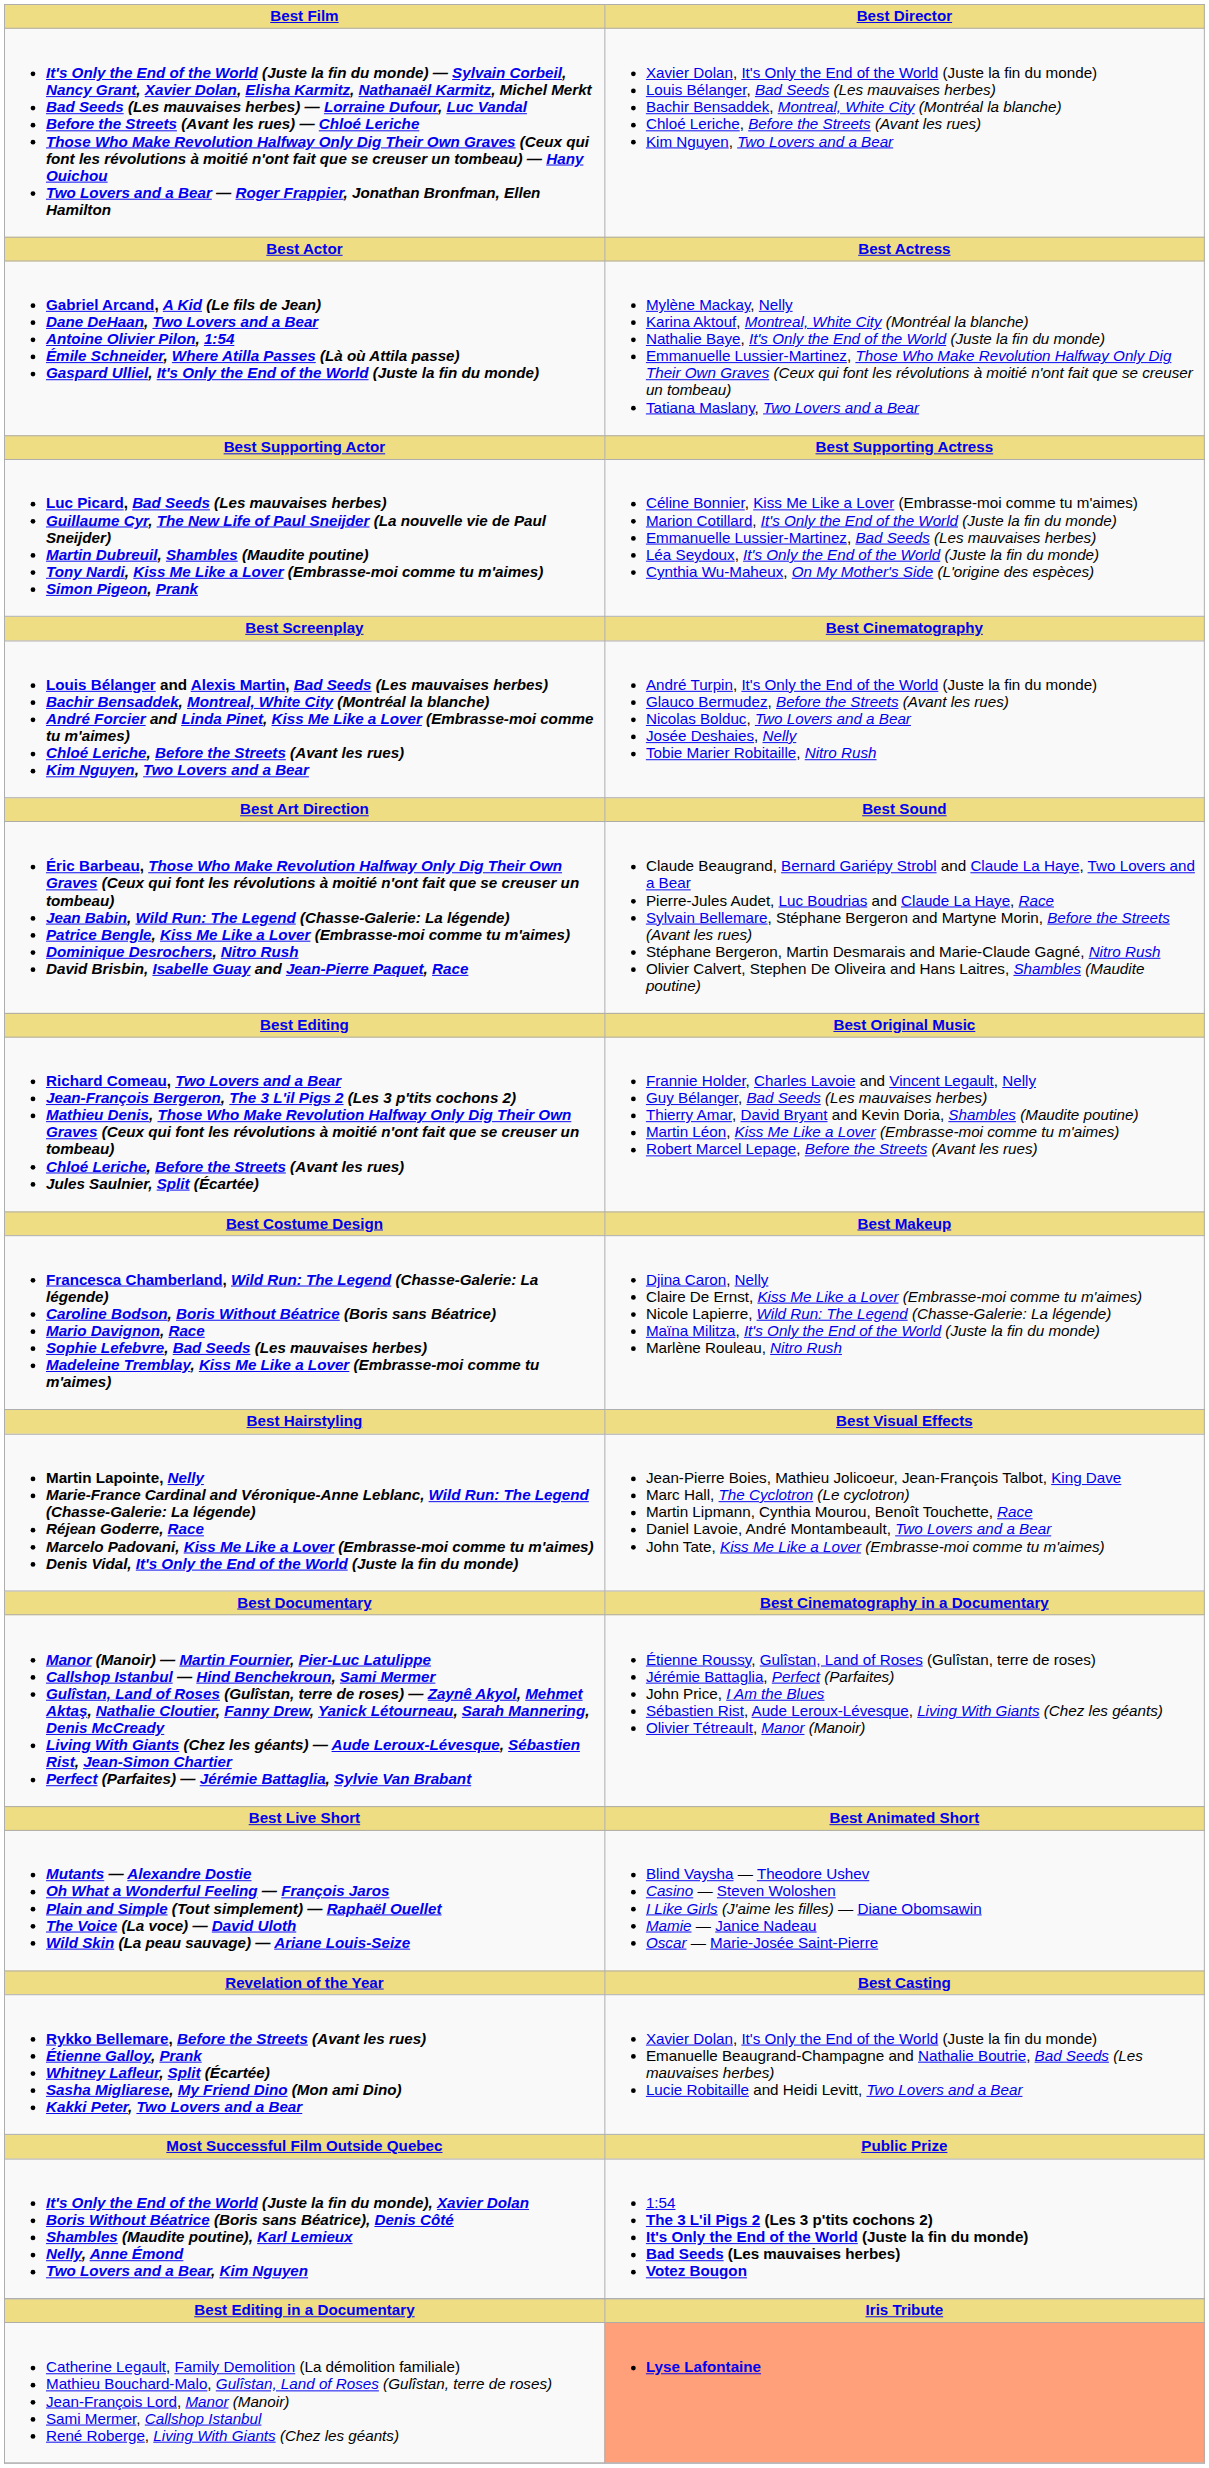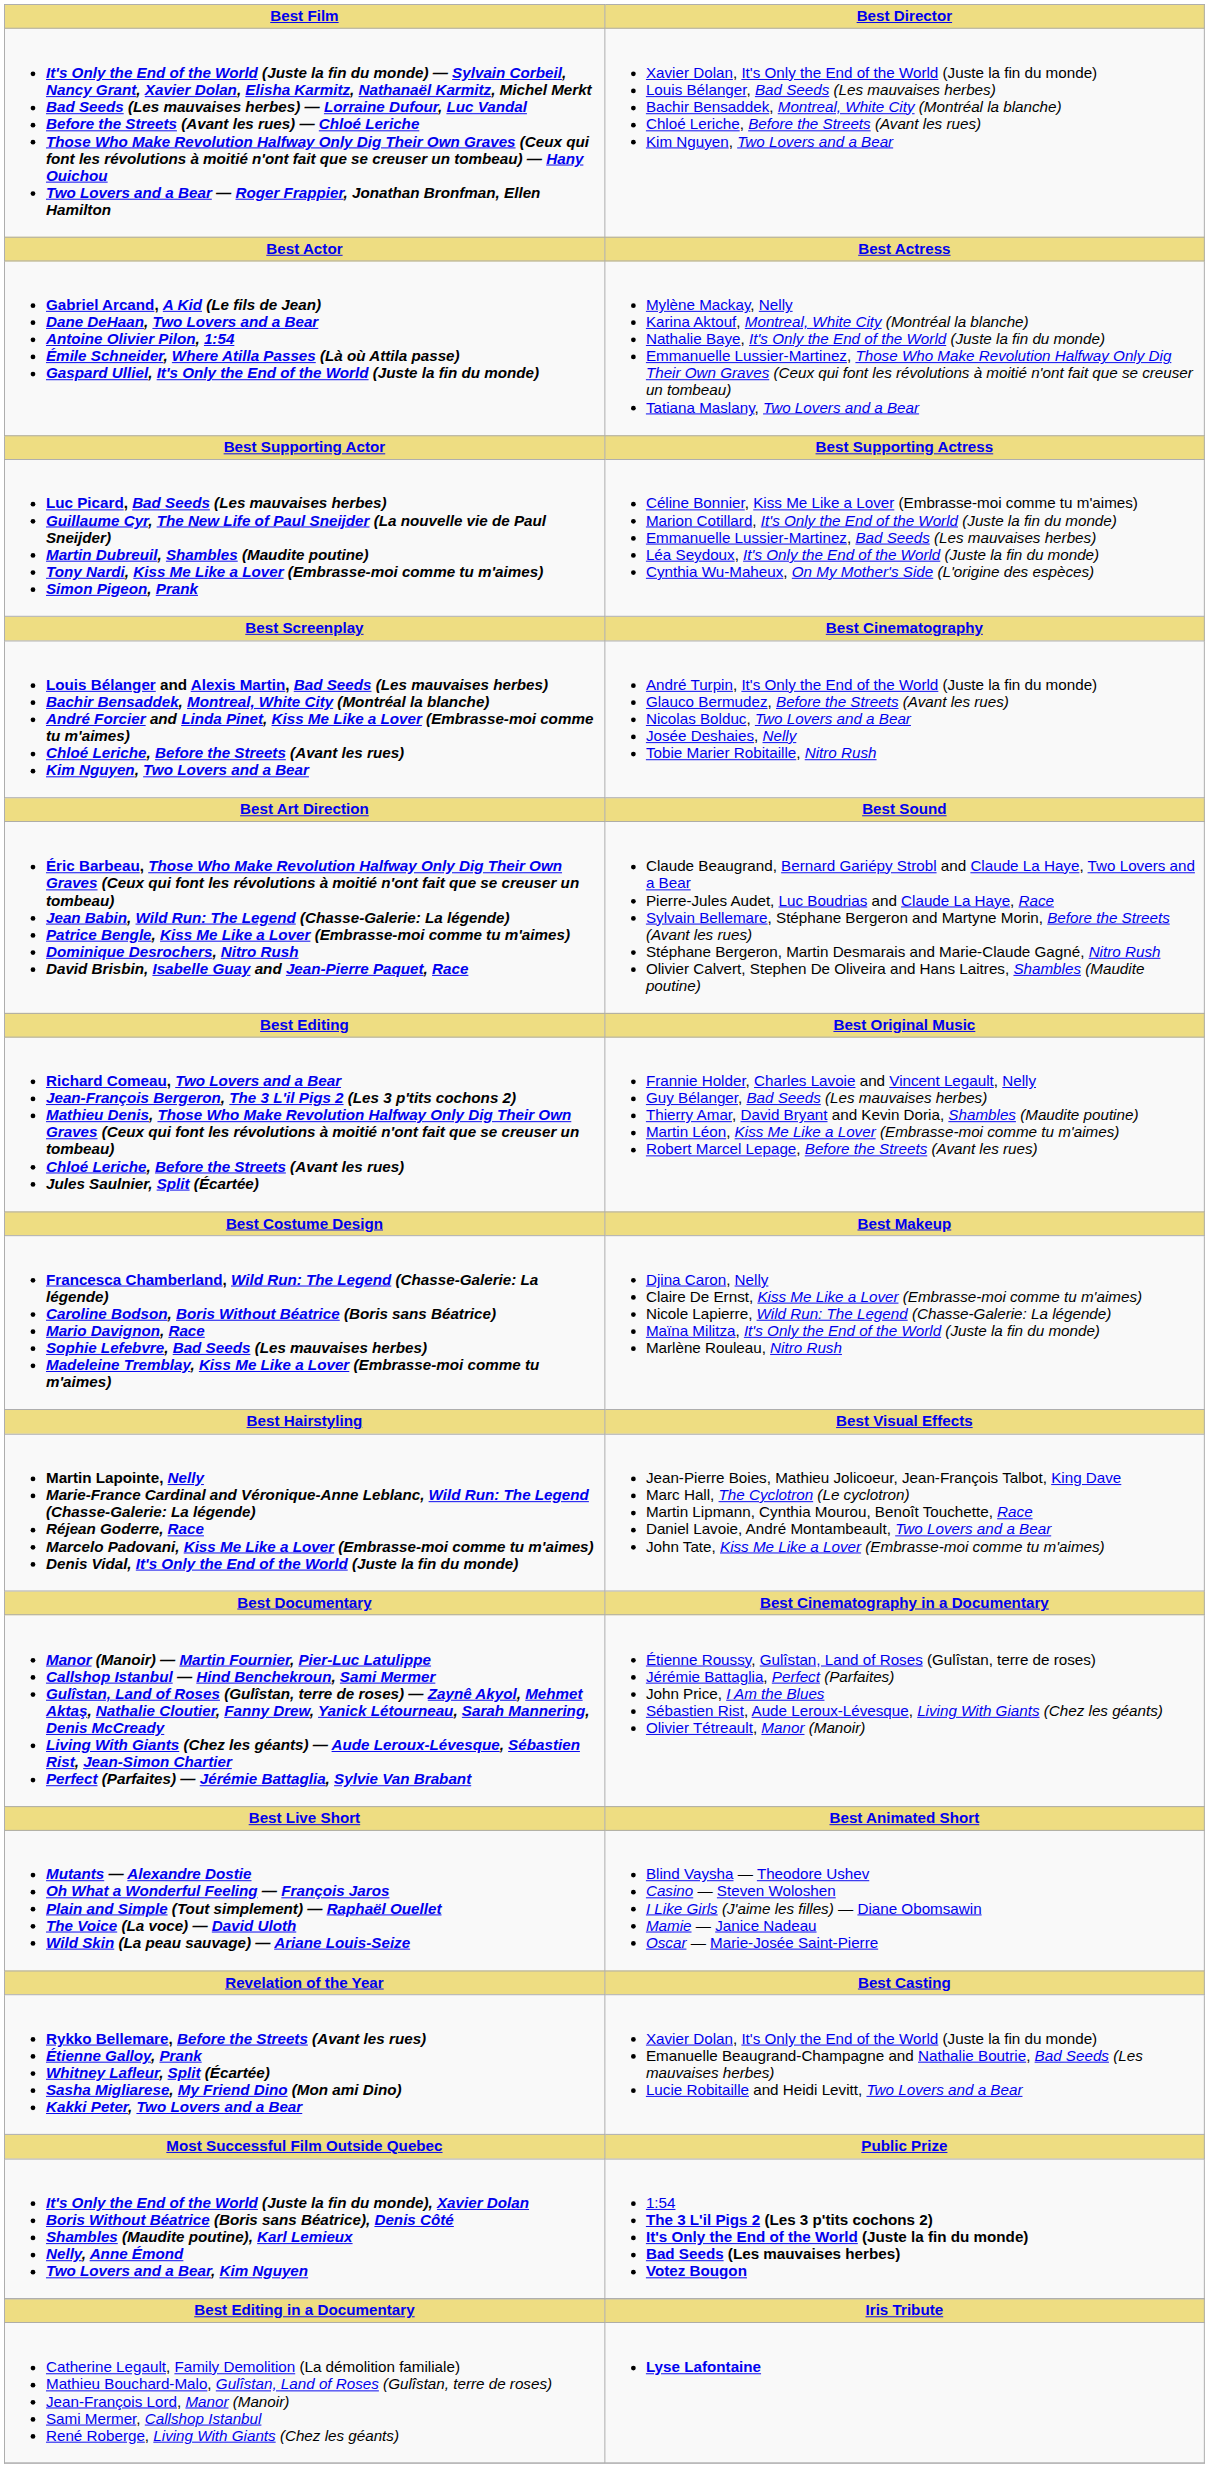(904, 2367) lightsalmon background -> (904, 2367) no background
